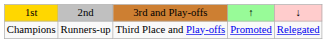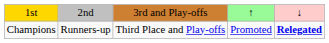(298, 30) normal -> (299, 30) bold
